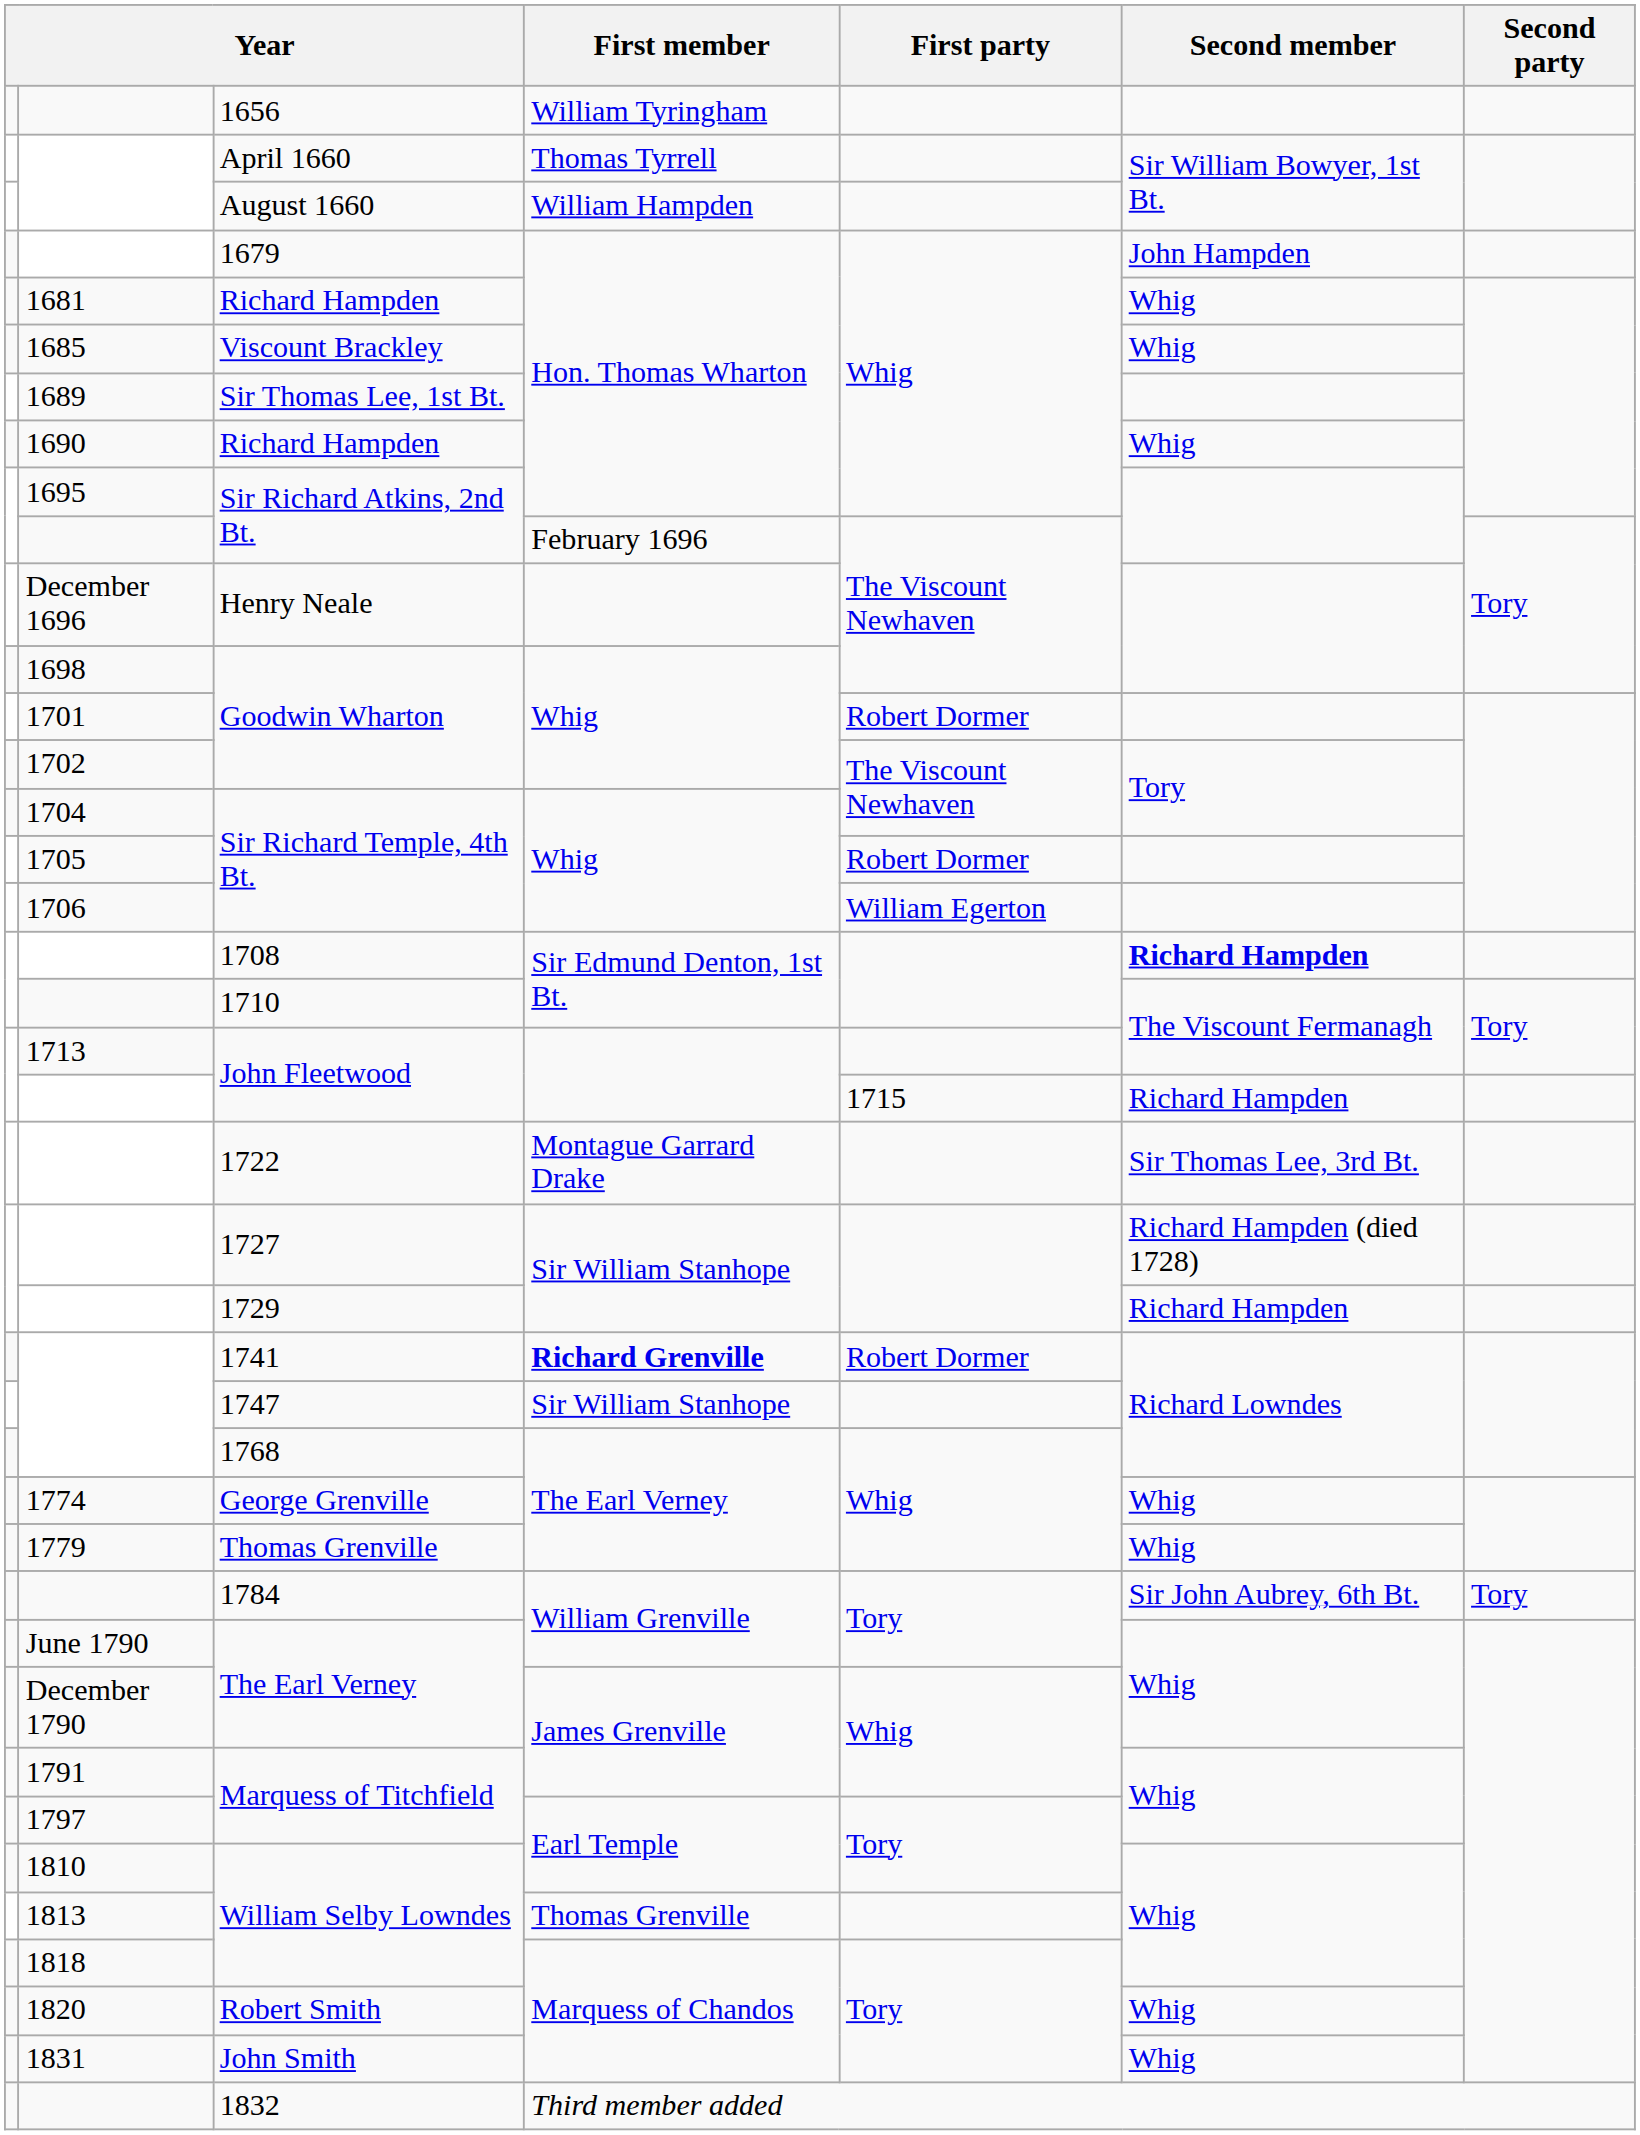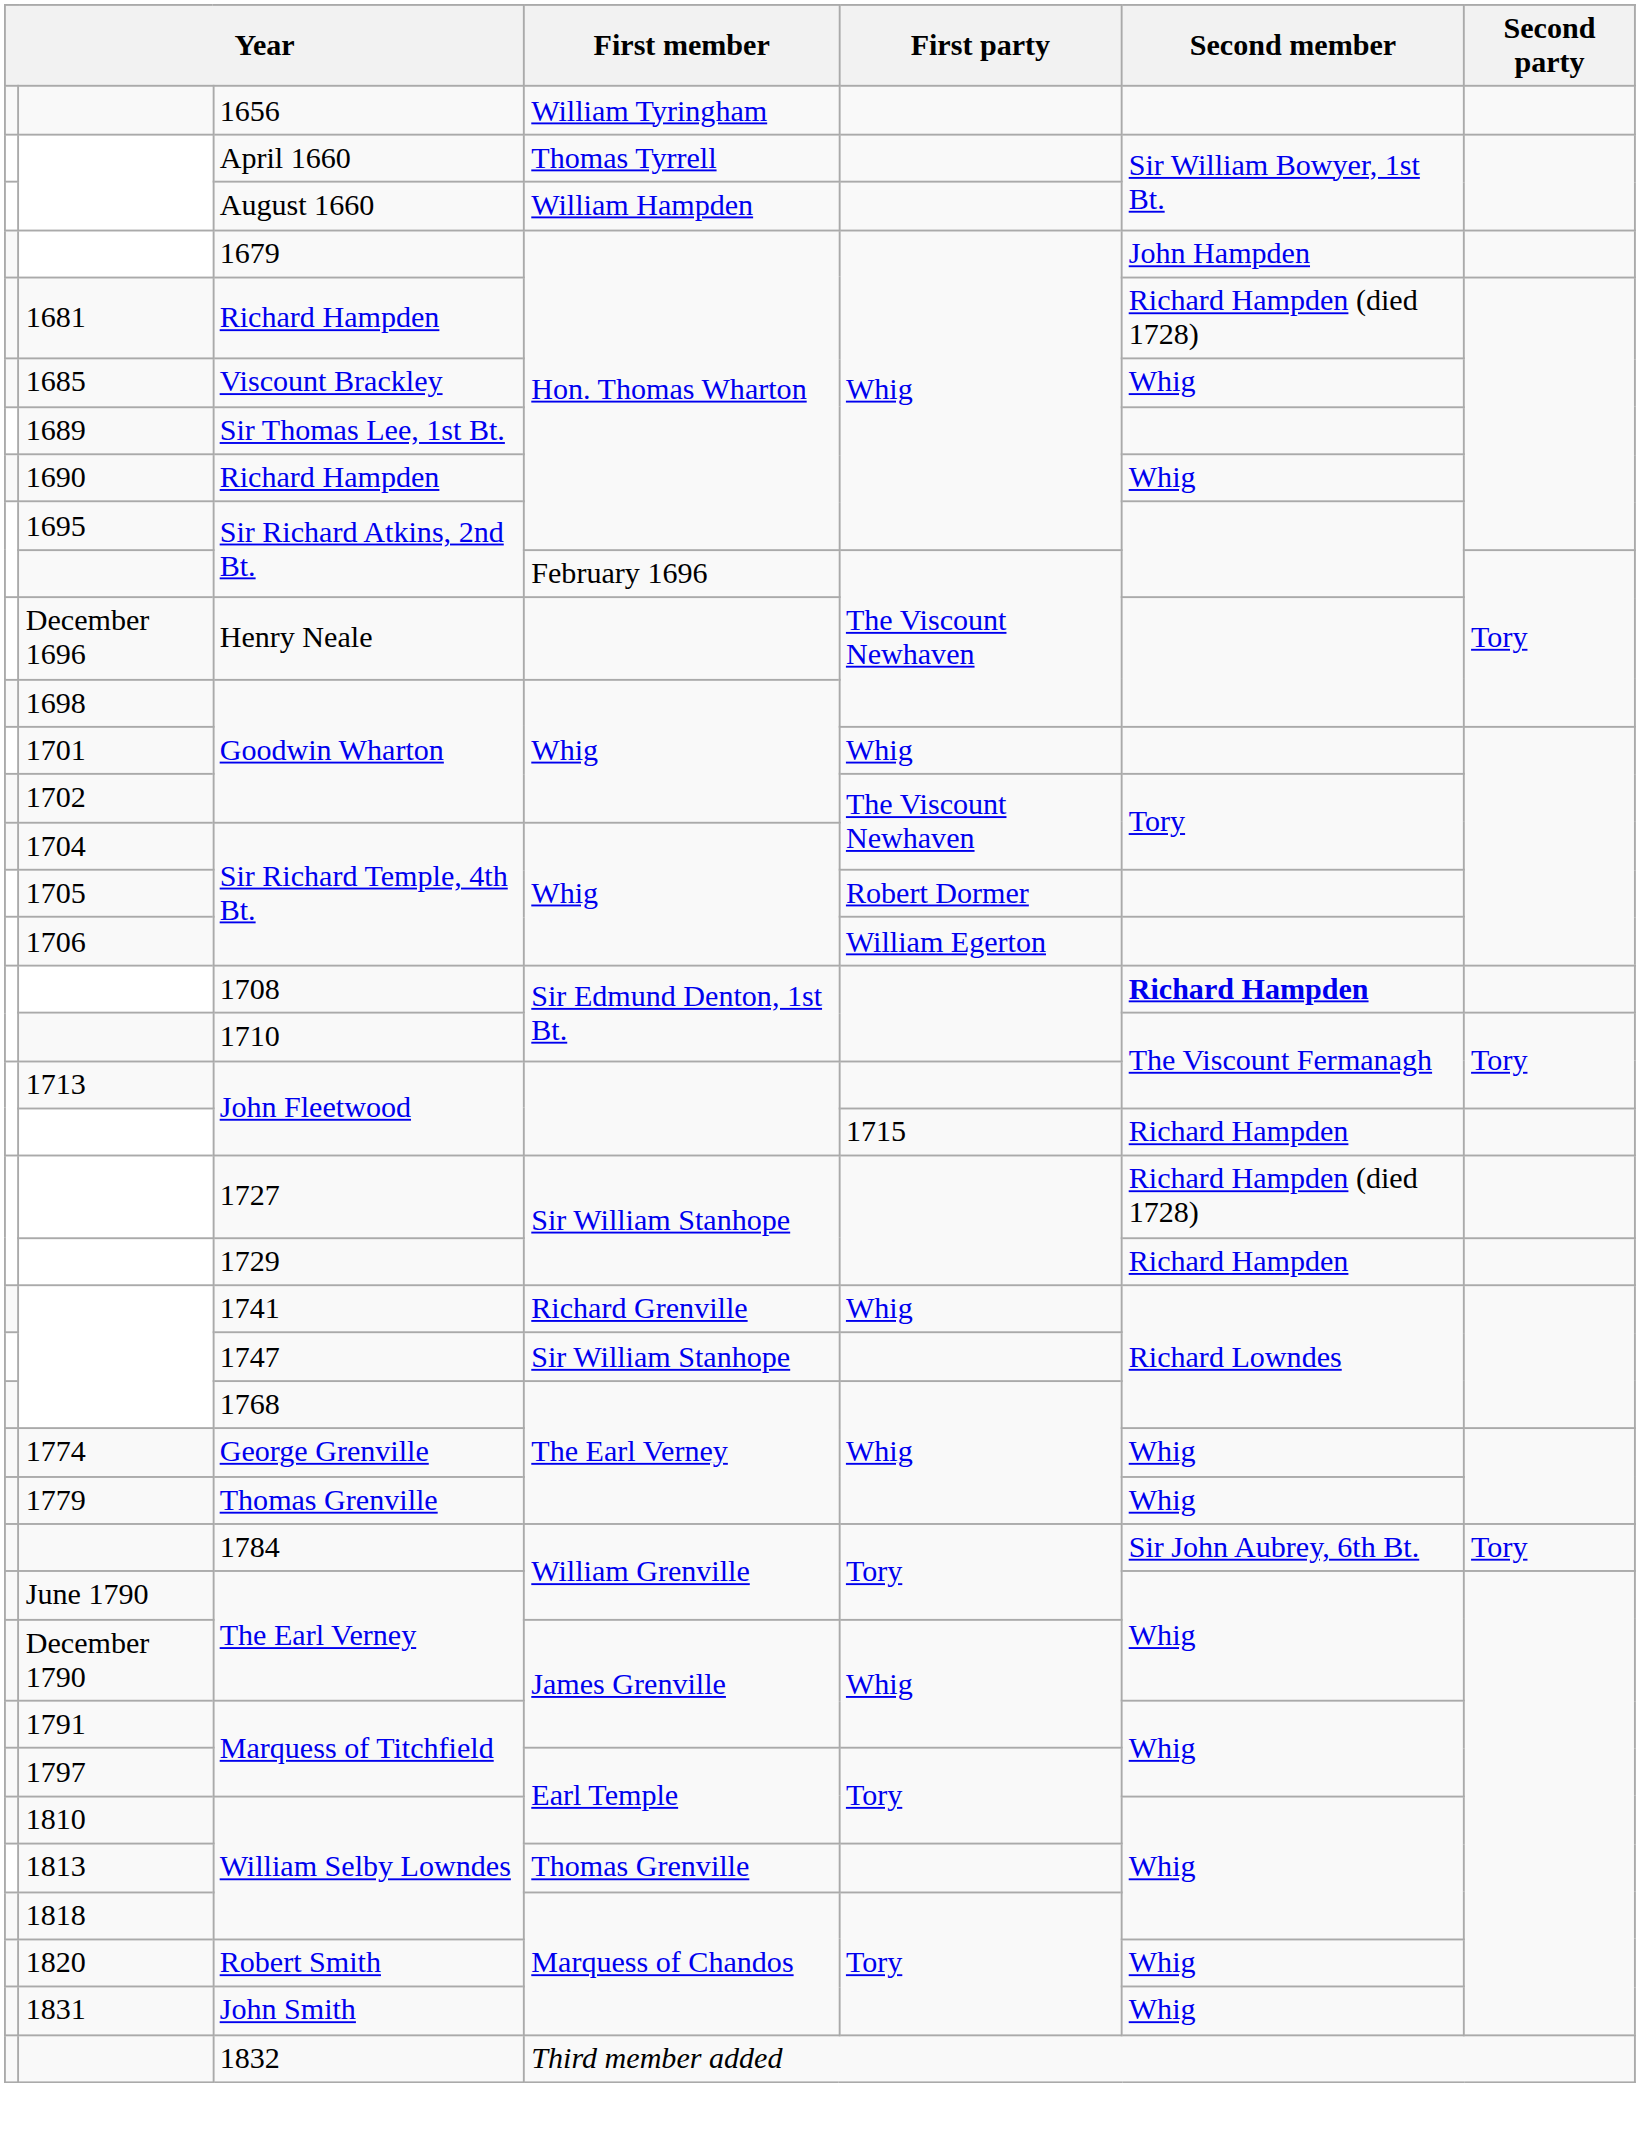(1162, 300) Whig -> (1273, 317) Richard Hampden (died 1728)
(937, 716) Robert Dormer -> (879, 750) Whig
- row: (116, 1163)
(648, 1356) bold -> (639, 1308) normal
(937, 1356) Robert Dormer -> (879, 1308) Whig
